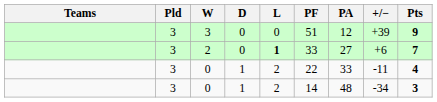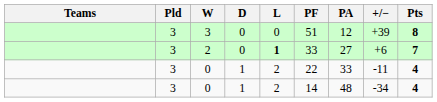(415, 32) 9 -> (415, 32) 8
(415, 87) 3 -> (415, 87) 4
